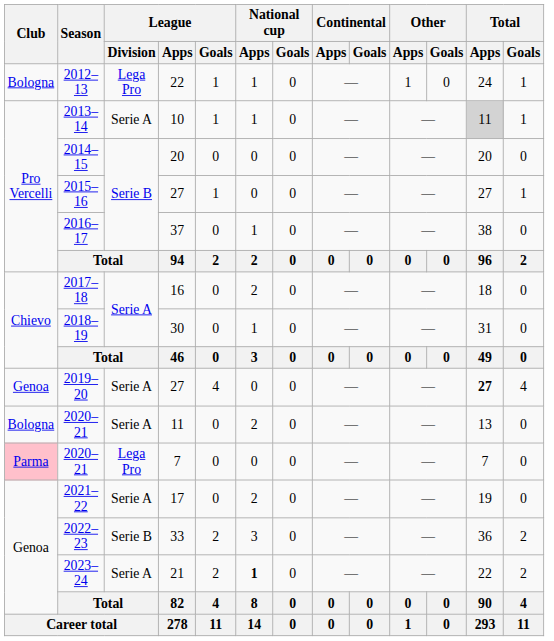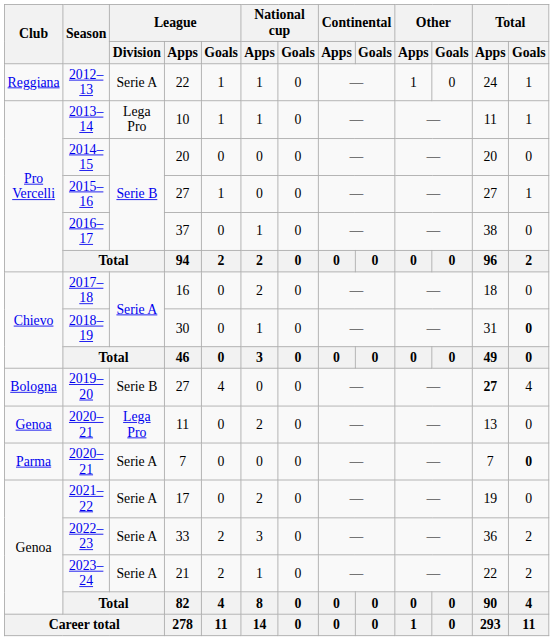(31, 82) Bologna -> (34, 82) Reggiana
(132, 82) Lega Pro -> (137, 82) Serie A
(132, 119) Serie A -> (137, 119) Lega Pro
(485, 119) lightgrey background -> (490, 119) no background
(523, 327) normal -> (529, 327) bold
(31, 387) Genoa -> (34, 387) Bologna
(132, 387) Serie A -> (137, 387) Serie B
(31, 424) Bologna -> (34, 424) Genoa
(132, 424) Serie A -> (137, 424) Lega Pro
(31, 461) pink background -> (34, 461) no background
(132, 461) Lega Pro -> (137, 461) Serie A
(523, 461) normal -> (529, 461) bold
(132, 536) Serie B -> (137, 536) Serie A
(254, 573) bold -> (260, 573) normal
